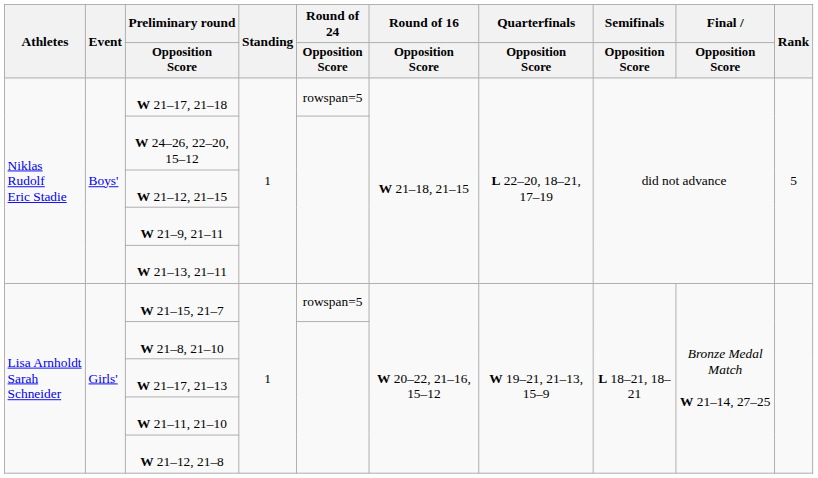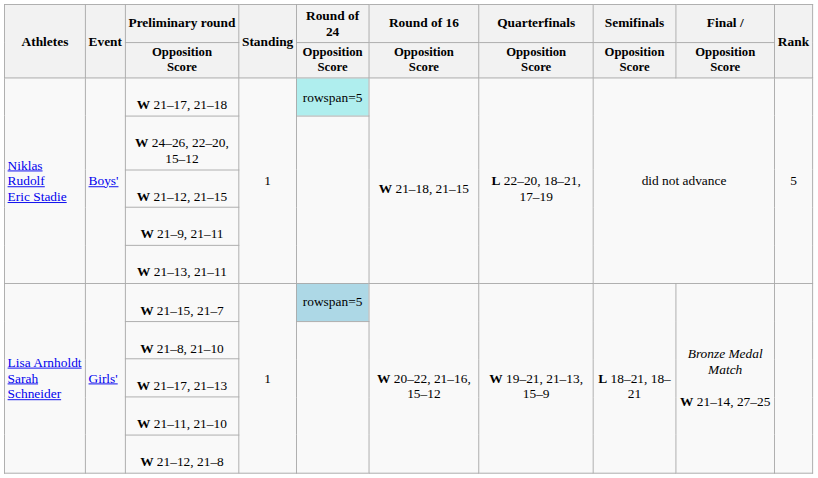(333, 97) no background -> (333, 97) paleturquoise background
(333, 302) no background -> (333, 302) lightblue background
